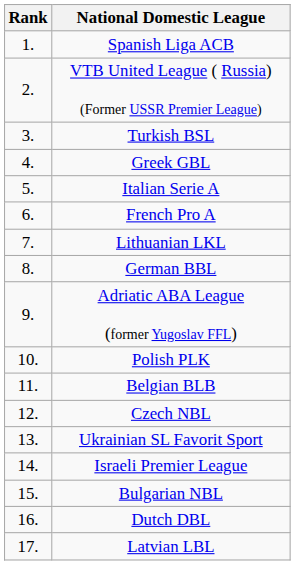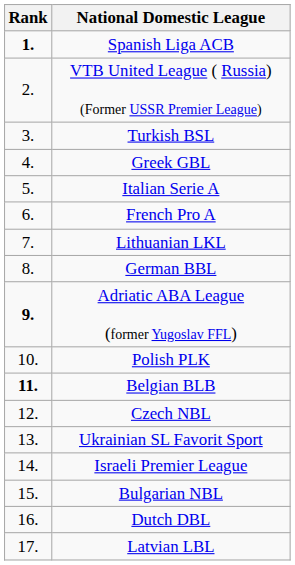(28, 44) normal -> (28, 44) bold
(28, 314) normal -> (28, 314) bold
(28, 386) normal -> (28, 386) bold
